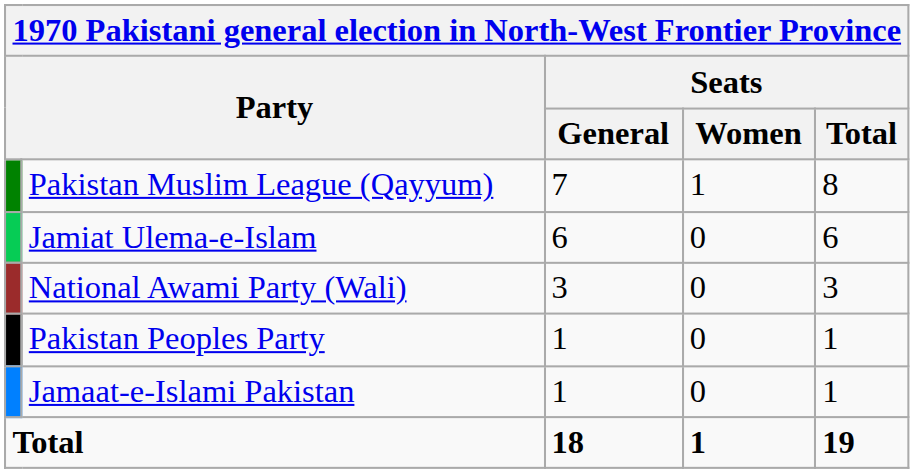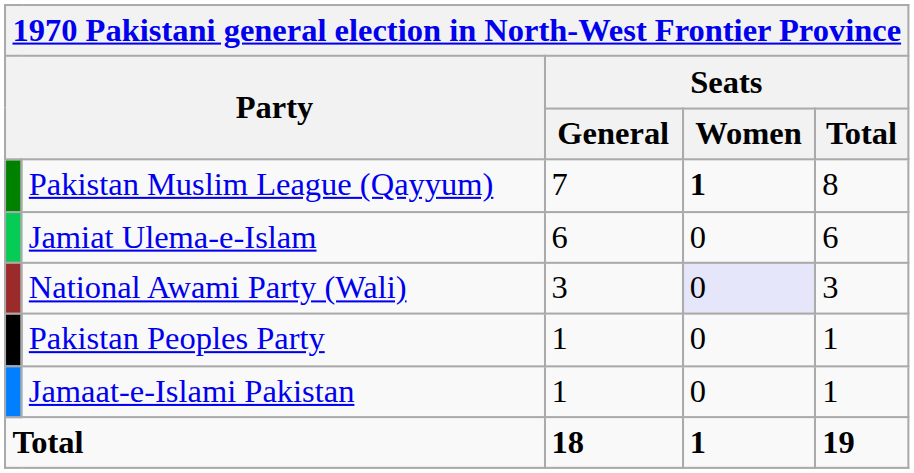(698, 184) normal -> (698, 184) bold
(698, 287) no background -> (698, 287) lavender background
